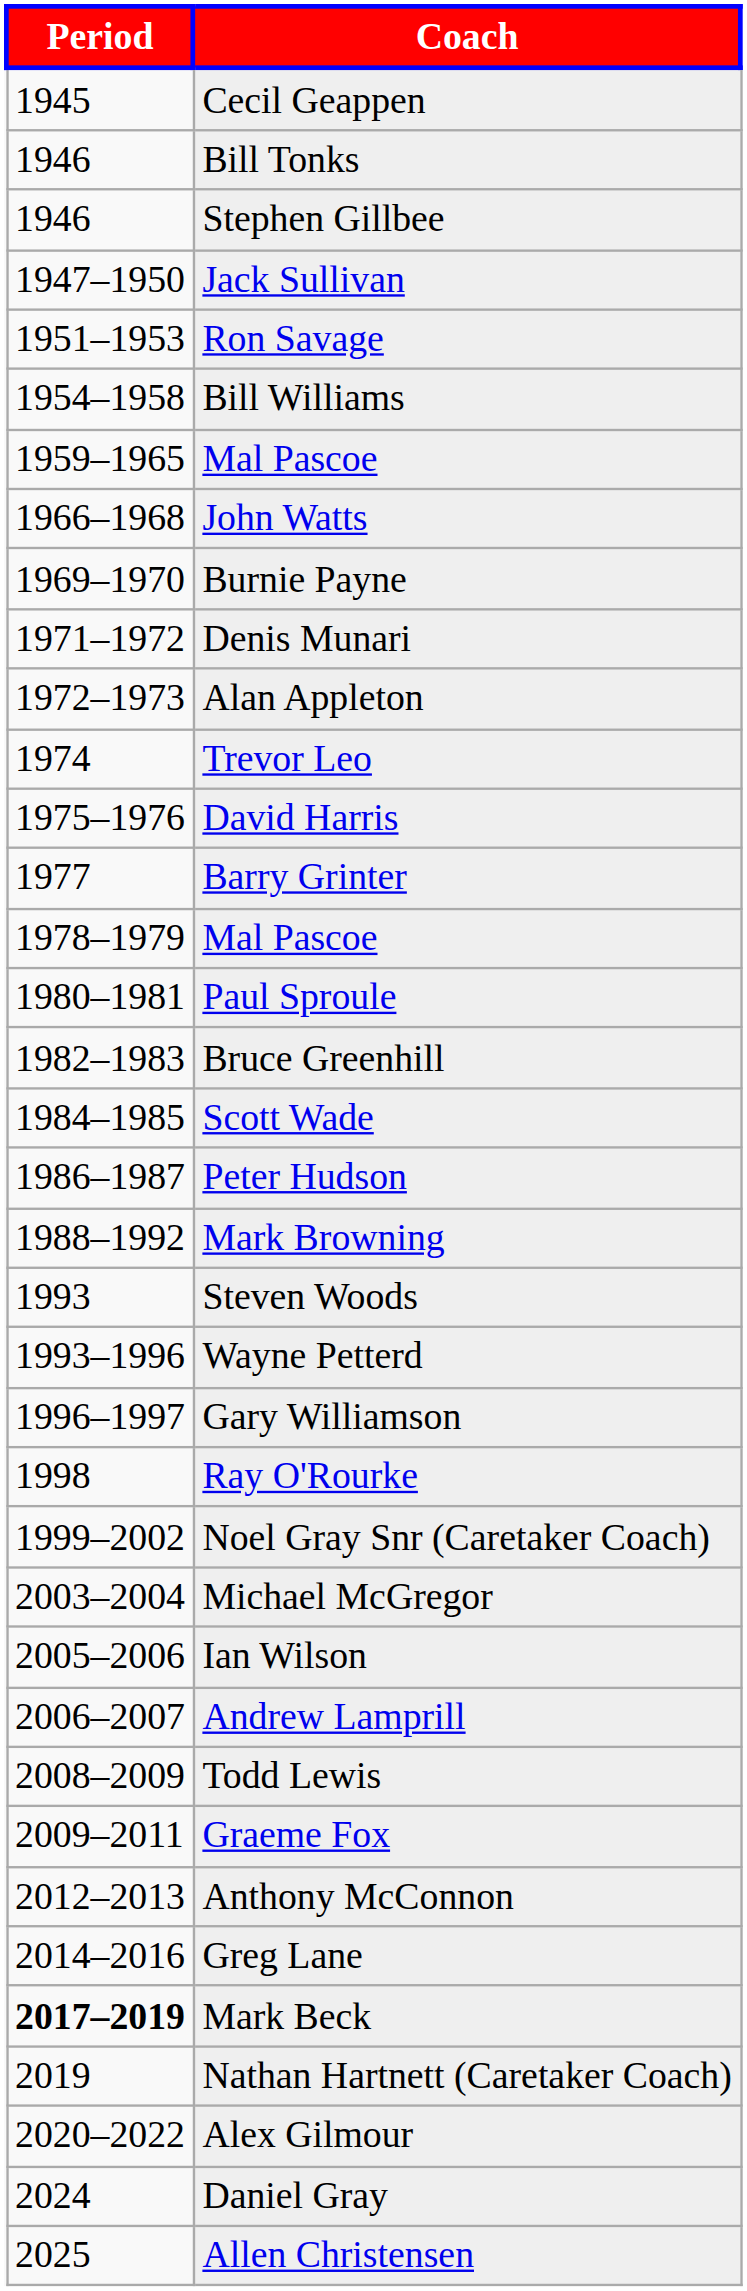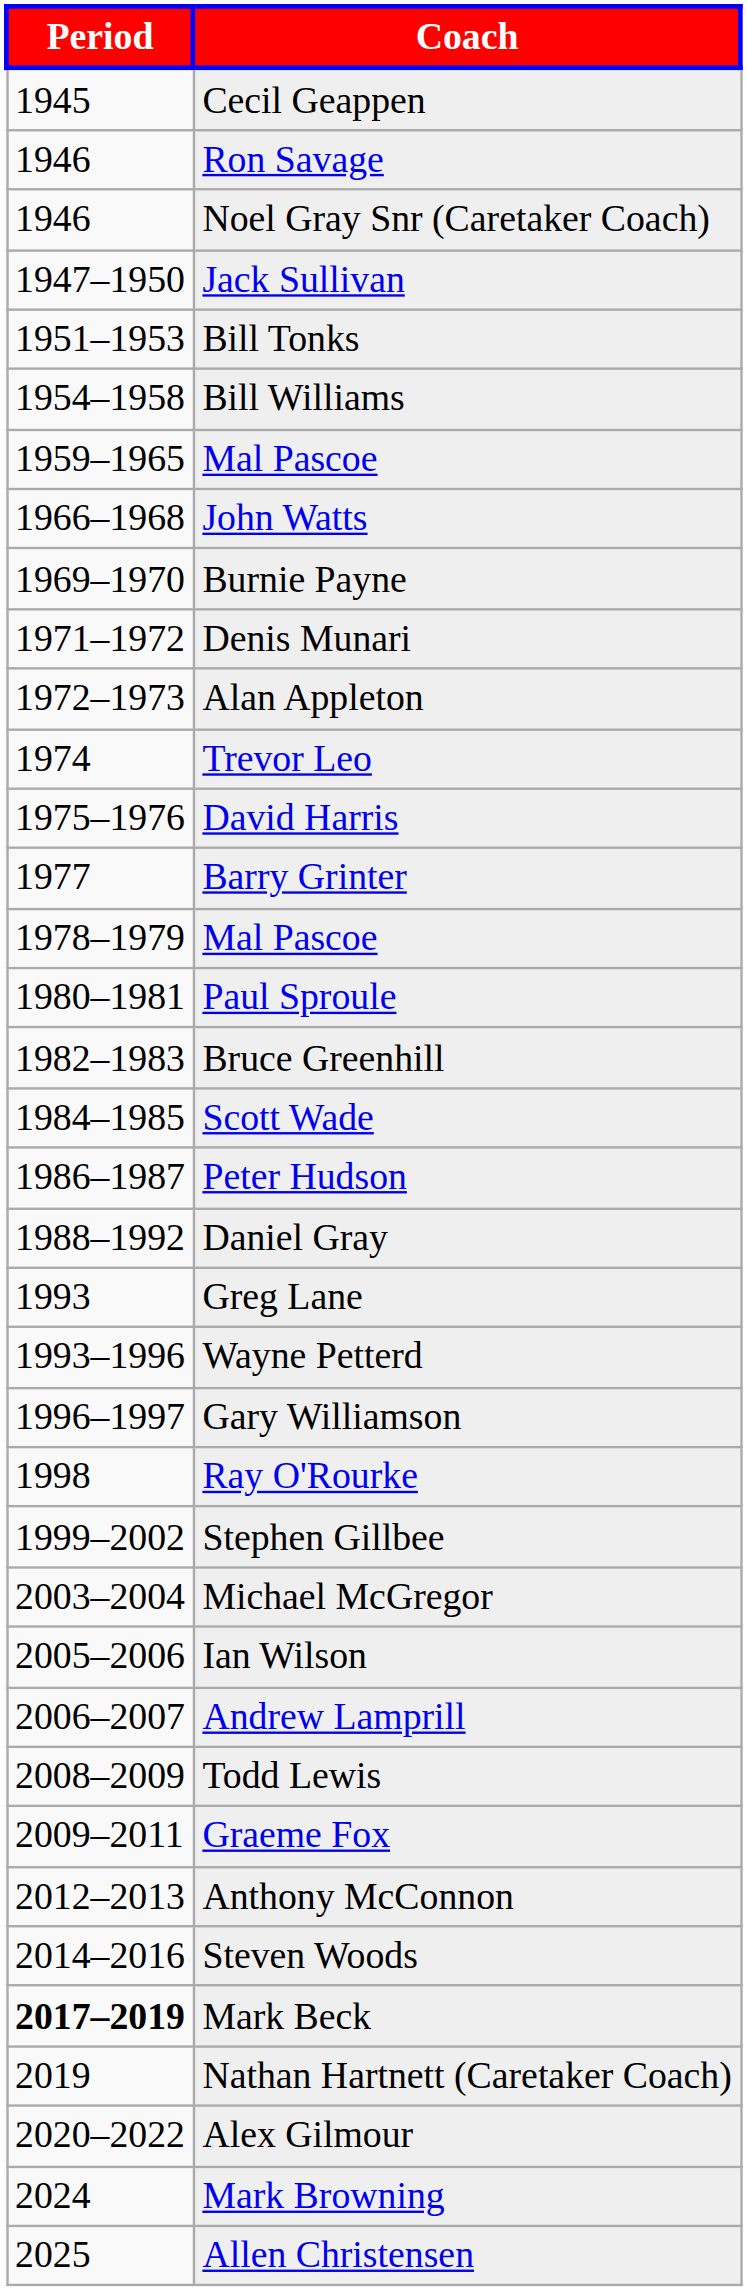(281, 158) Bill Tonks -> (293, 158) Ron Savage
(324, 218) Stephen Gillbee -> (456, 218) Noel Gray Snr (Caretaker Coach)
(293, 338) Ron Savage -> (281, 338) Bill Tonks
(324, 1236) Mark Browning -> (295, 1236) Daniel Gray
(310, 1296) Steven Woods -> (283, 1296) Greg Lane
(456, 1536) Noel Gray Snr (Caretaker Coach) -> (324, 1536) Stephen Gillbee
(283, 1955) Greg Lane -> (310, 1955) Steven Woods
(295, 2195) Daniel Gray -> (324, 2195) Mark Browning
